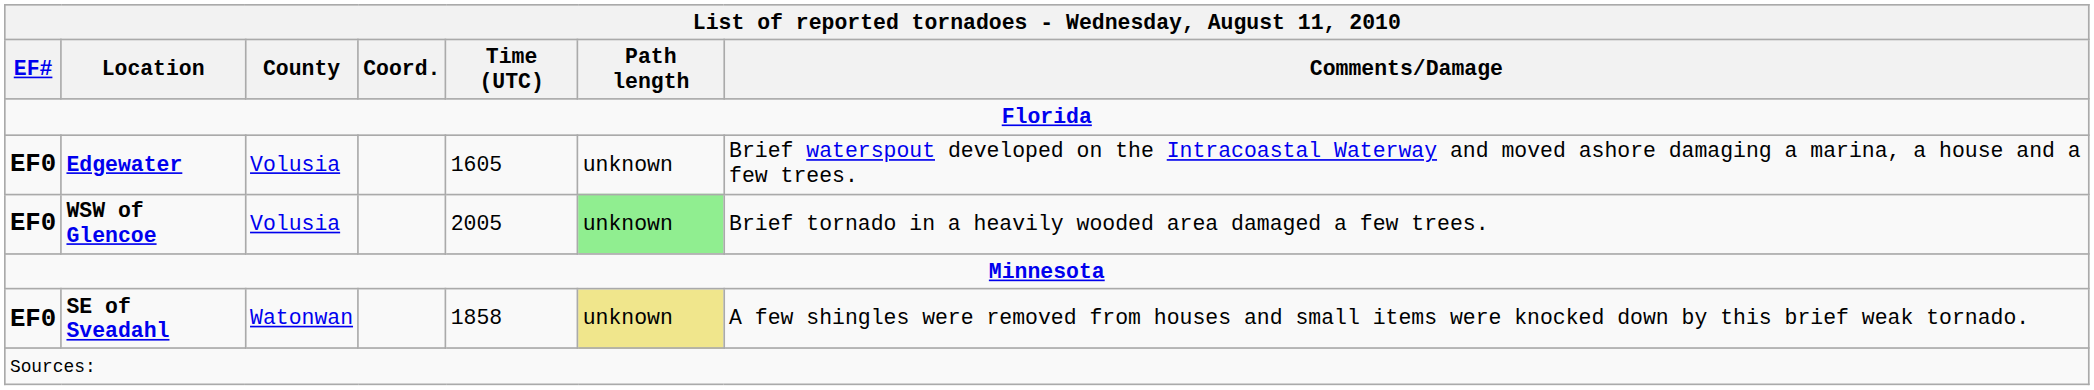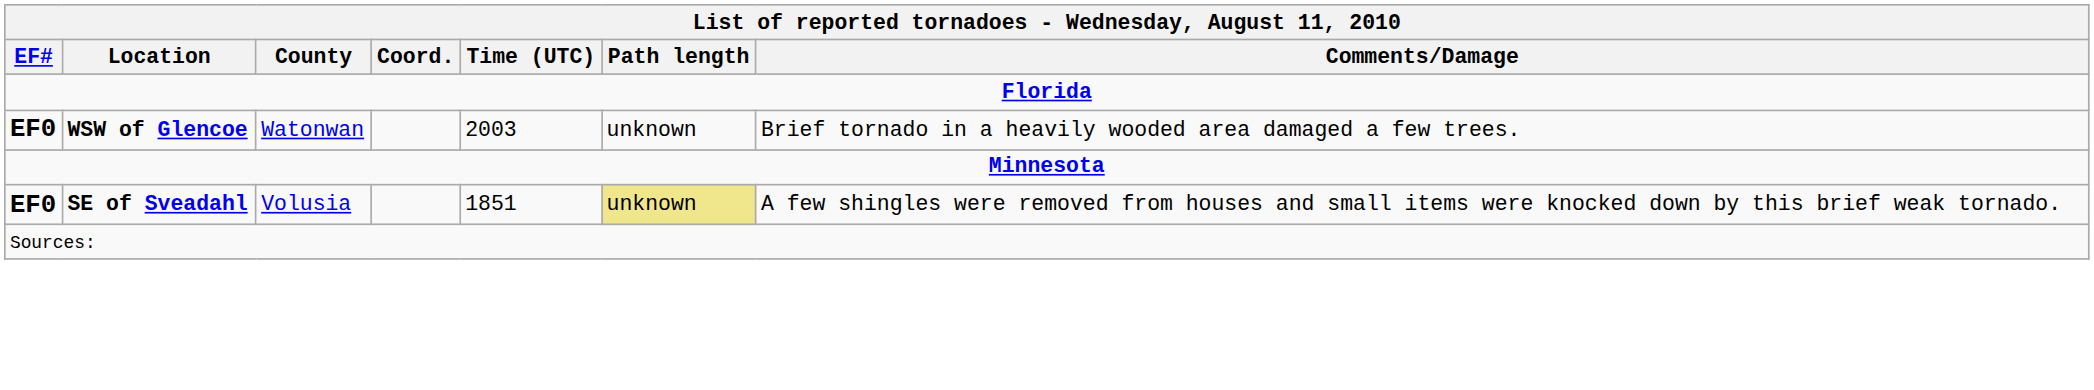- row: (124, 164)
(295, 224) Volusia -> (313, 130) Watonwan
(476, 224) 2005 -> (491, 130) 2003
(628, 224) lightgreen background -> (652, 130) no background
(302, 319) Watonwan -> (306, 205) Volusia
(476, 319) 1858 -> (491, 205) 1851
